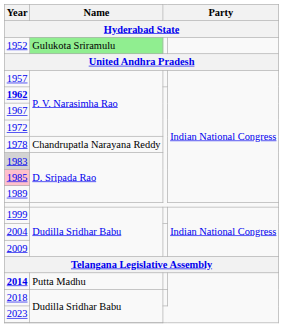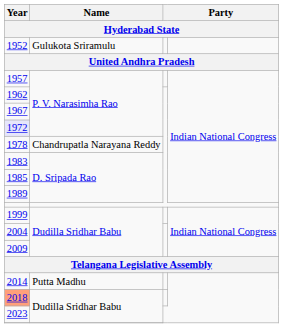(74, 45) lightgreen background -> (74, 45) no background
(17, 95) bold -> (17, 95) normal
(17, 128) no background -> (17, 128) lavender background
(17, 161) lightgrey background -> (17, 161) no background
(17, 177) pink background -> (17, 177) no background
(17, 281) bold -> (17, 281) normal
(17, 297) no background -> (17, 297) lightsalmon background
